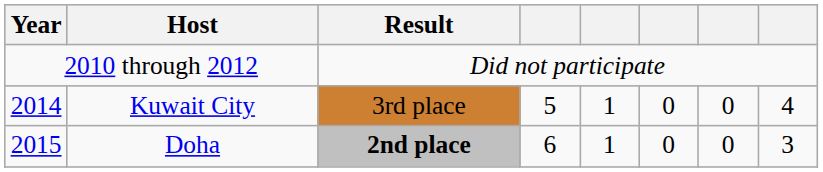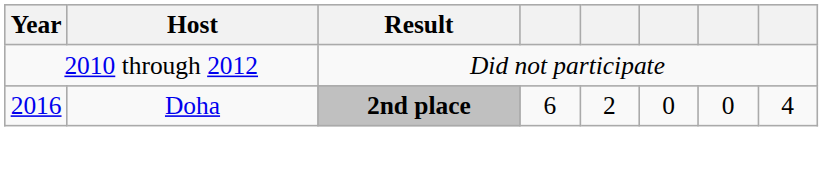- row: (193, 105)
(36, 145) 2015 -> (36, 105) 2016
(609, 145) 1 -> (609, 105) 2
(788, 145) 3 -> (788, 105) 4
